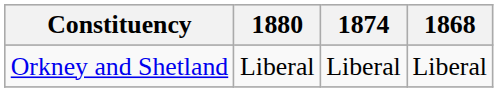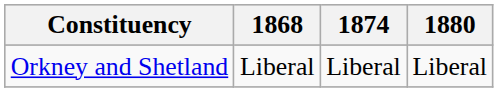columns swapped: (450, 24) <-> (277, 24)
